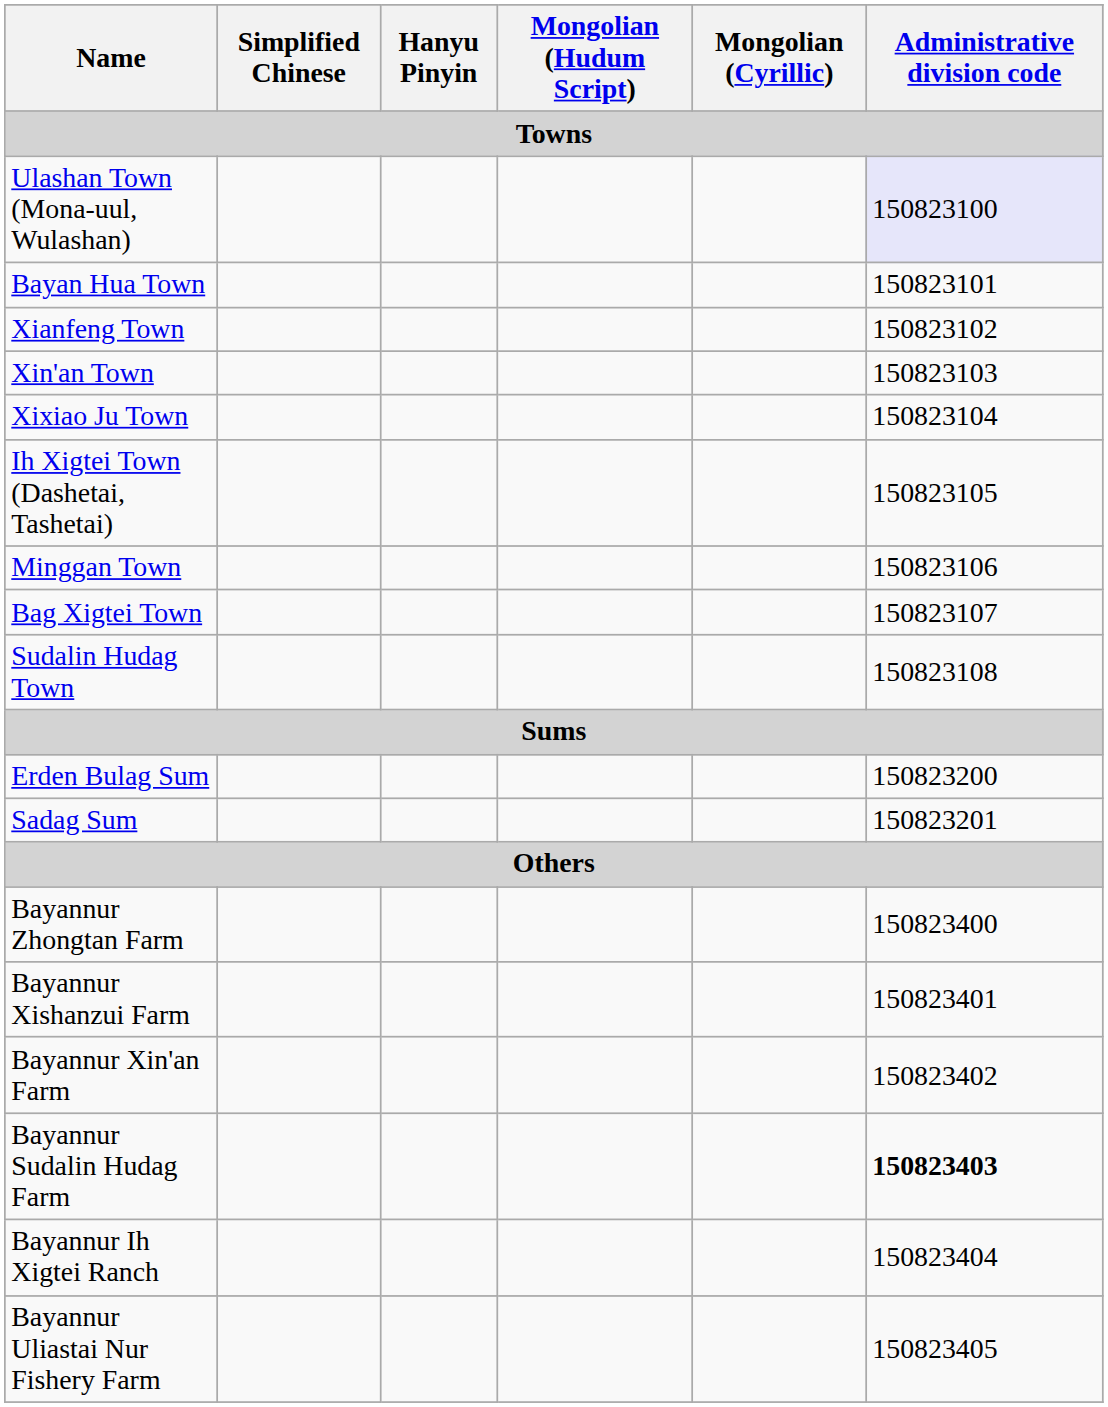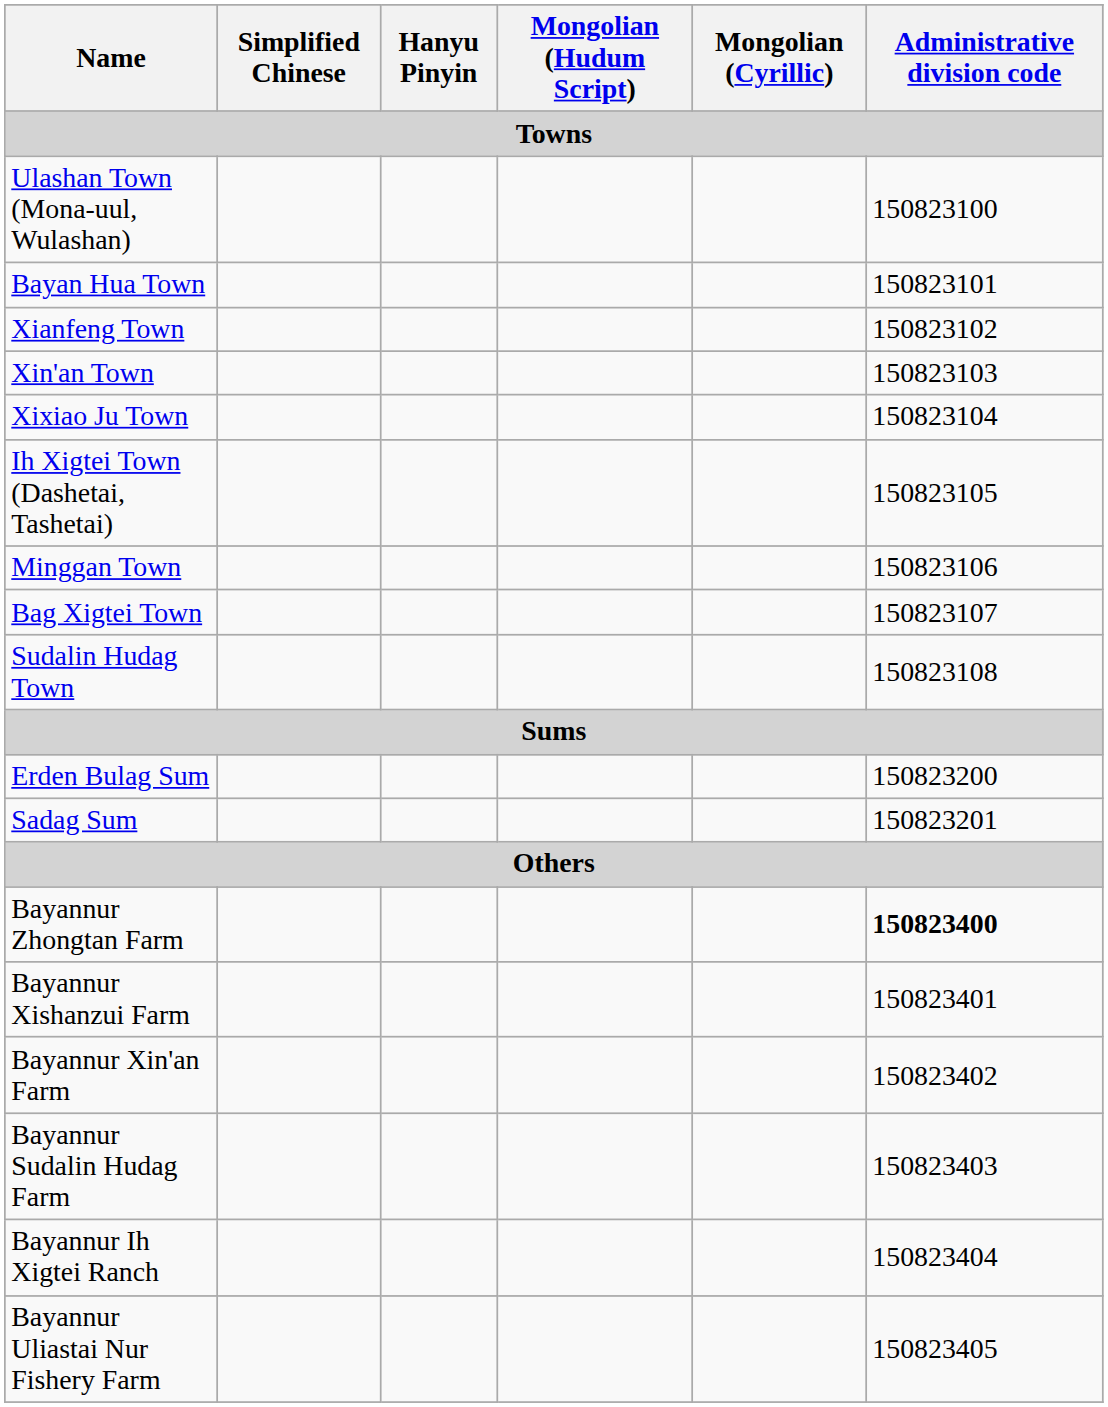(935, 208) lavender background -> (935, 208) no background
(935, 923) normal -> (935, 923) bold
(935, 1165) bold -> (935, 1165) normal
